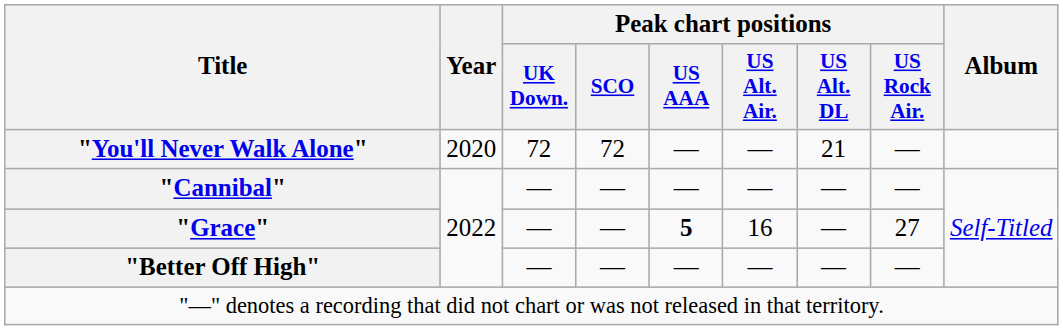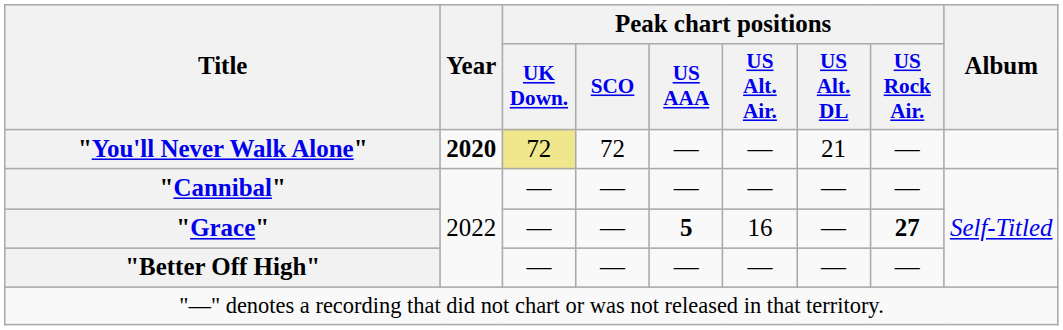(471, 148) normal -> (471, 148) bold
(539, 148) no background -> (539, 148) khaki background
(907, 227) normal -> (907, 227) bold
